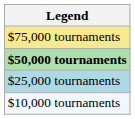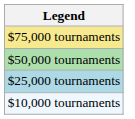(67, 59) bold -> (64, 59) normal
